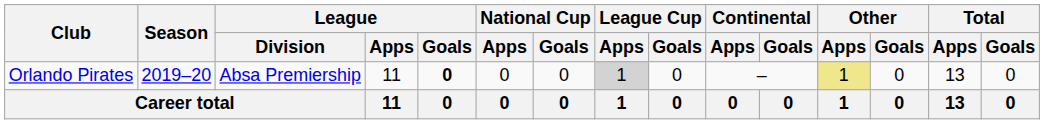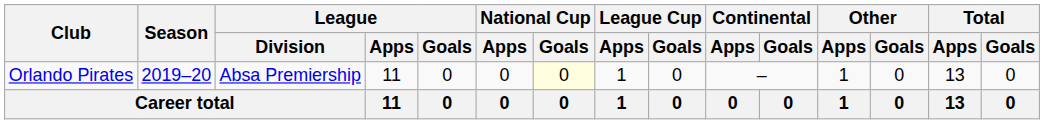(447, 75) bold -> (447, 75) normal
(564, 75) no background -> (564, 75) lightyellow background
(621, 75) lightgrey background -> (621, 75) no background
(844, 75) khaki background -> (844, 75) no background
